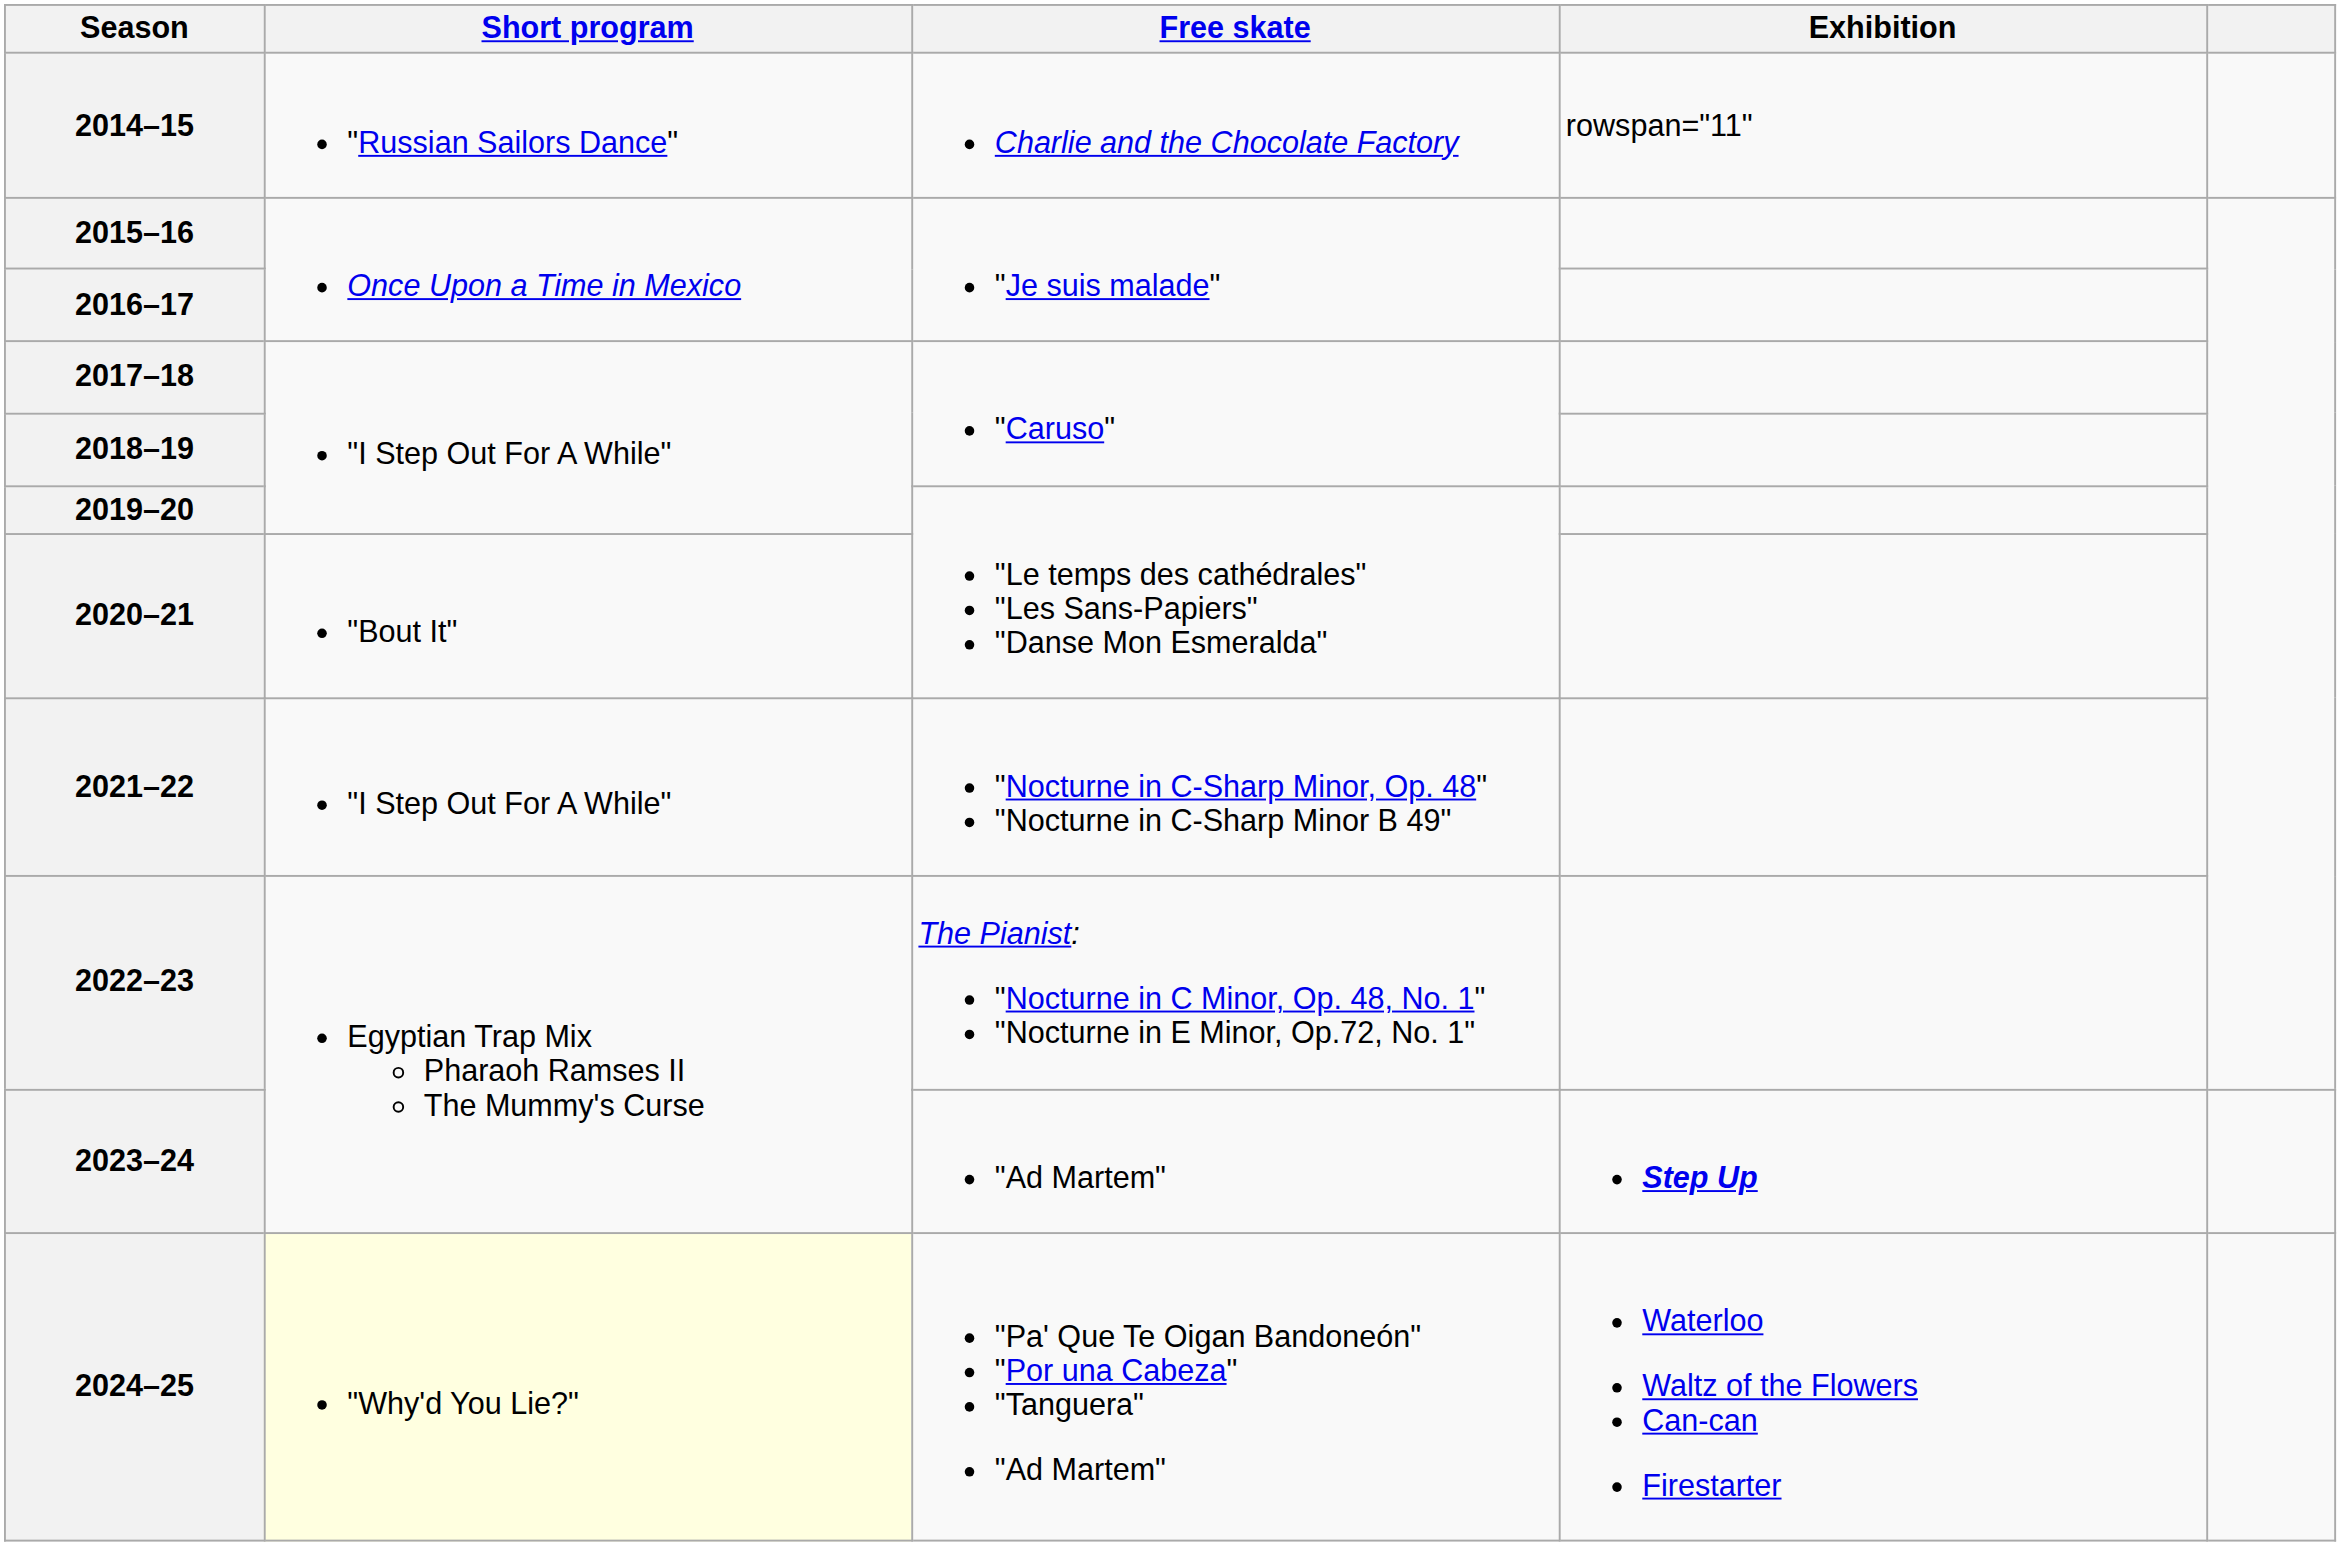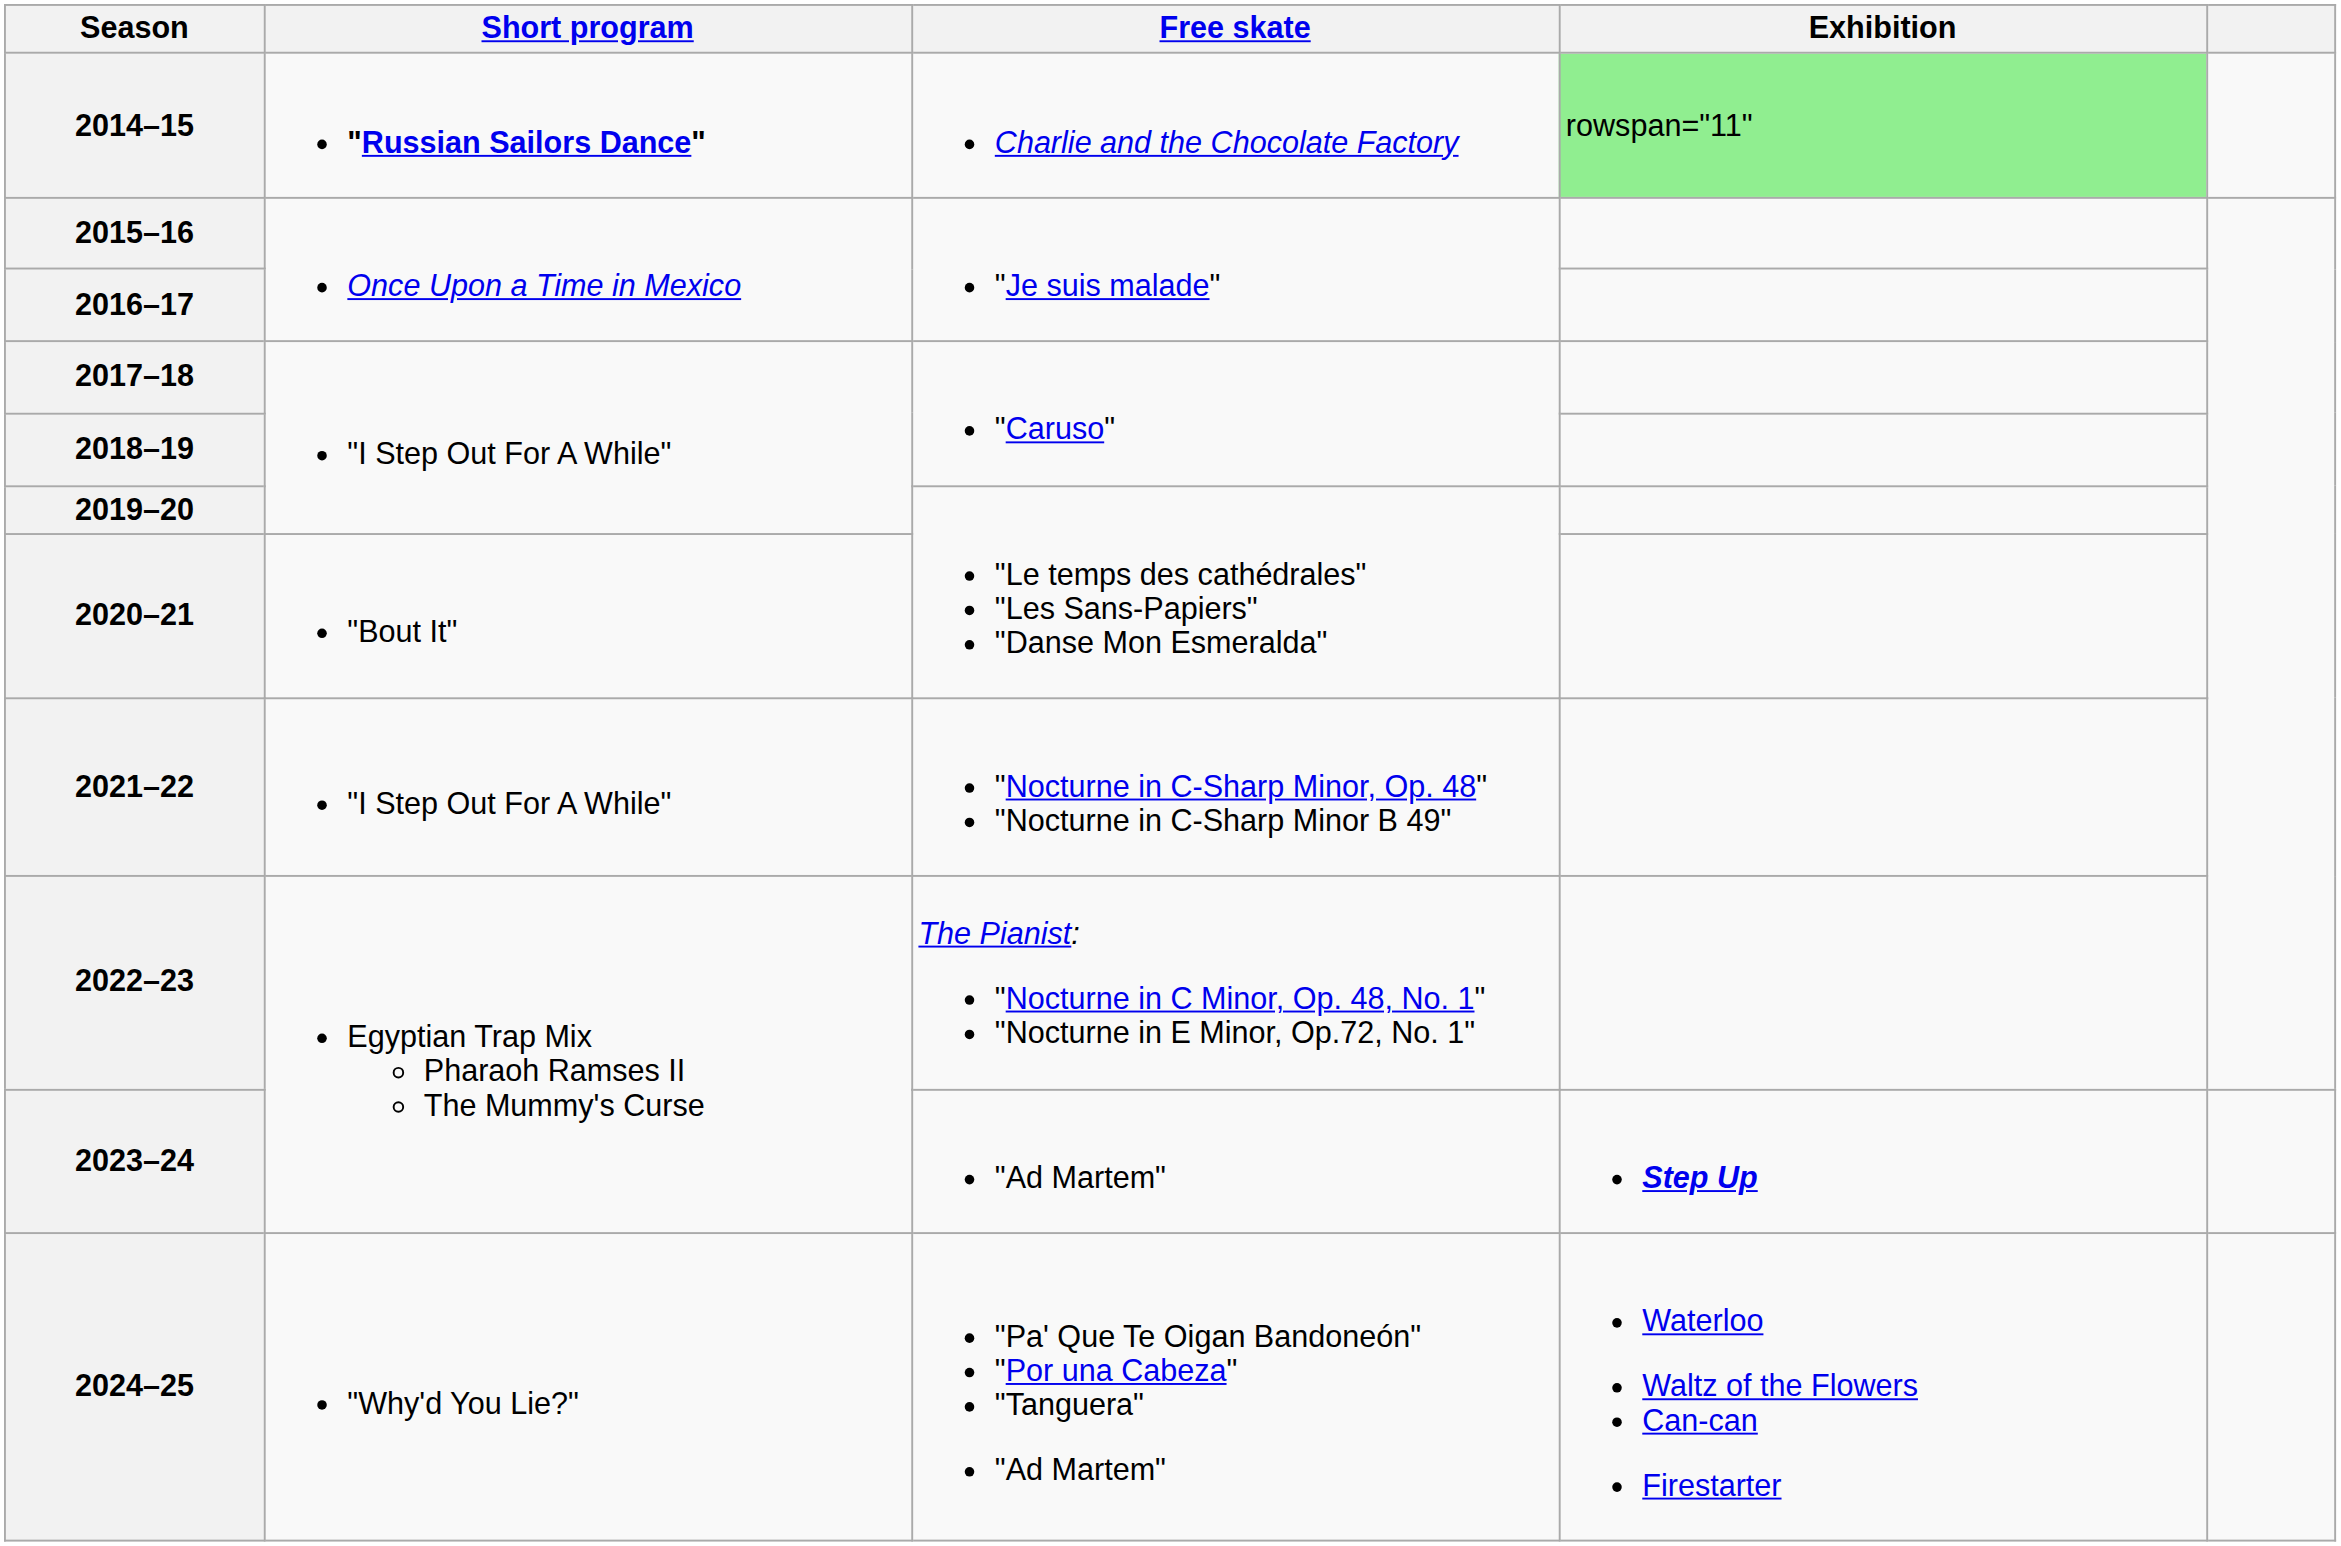(588, 143) normal -> (588, 143) bold
(1659, 124) no background -> (1659, 124) lightgreen background
(588, 1404) lightyellow background -> (588, 1404) no background
